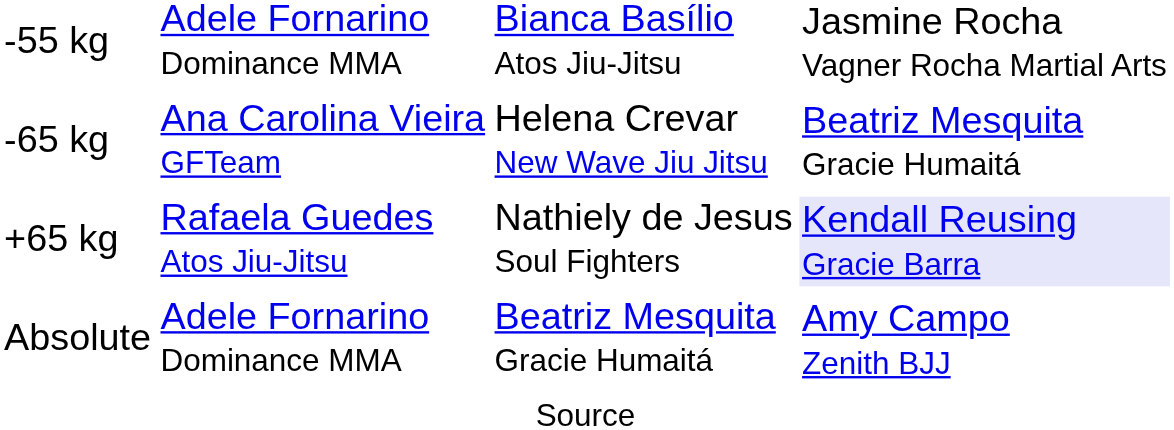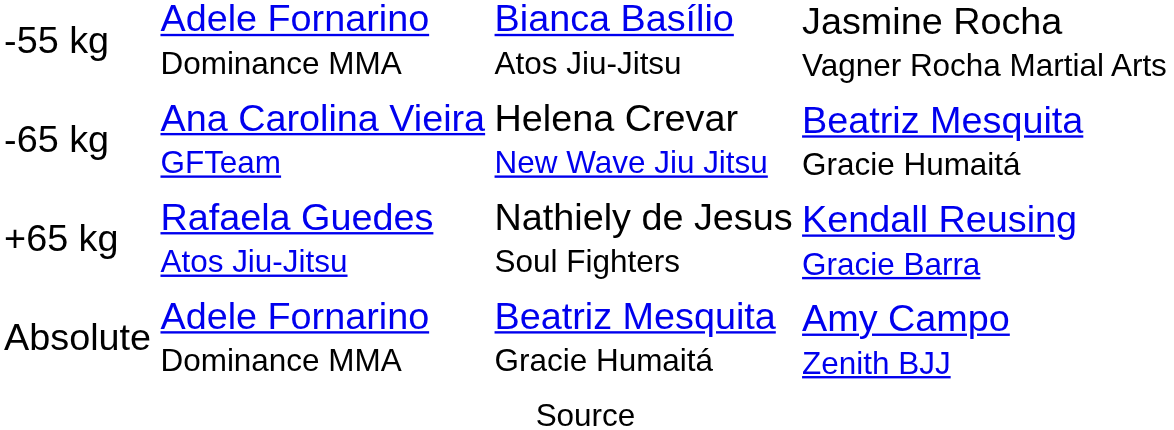(940, 240) lavender background -> (940, 240) no background
